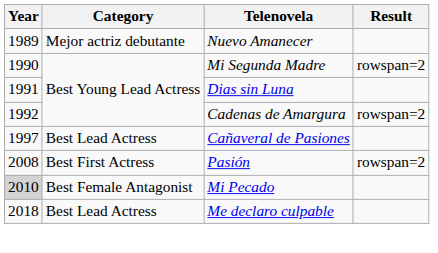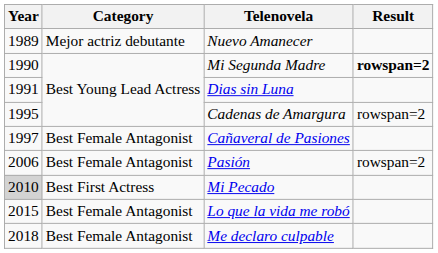(391, 65) normal -> (393, 65) bold
(23, 114) 1992 -> (23, 114) 1995
(101, 138) Best Lead Actress -> (119, 138) Best Female Antagonist
(23, 162) 2008 -> (23, 162) 2006
(100, 162) Best First Actress -> (119, 162) Best Female Antagonist
(119, 187) Best Female Antagonist -> (100, 187) Best First Actress
+ row: (279, 211)
(101, 211) Best Lead Actress -> (119, 235) Best Female Antagonist
